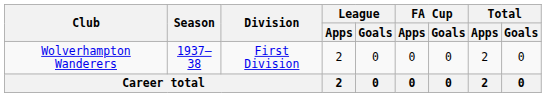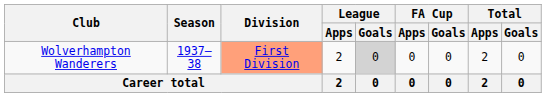(272, 58) no background -> (272, 58) lightsalmon background
(375, 58) no background -> (375, 58) lightgrey background
